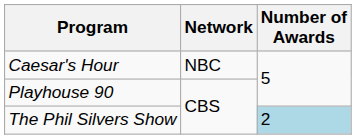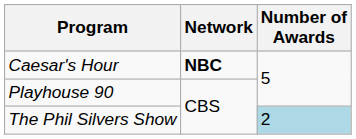(203, 65) normal -> (203, 65) bold
